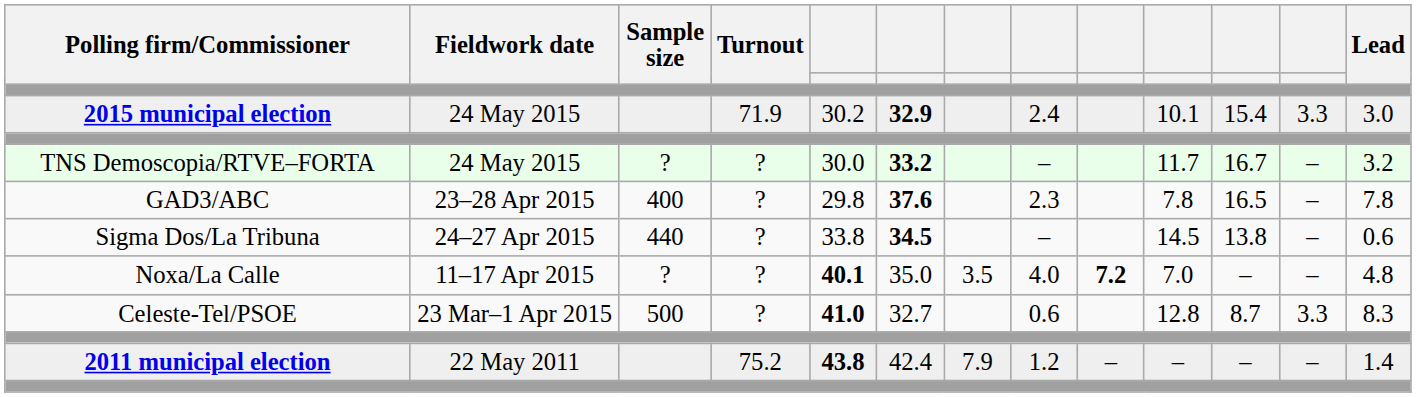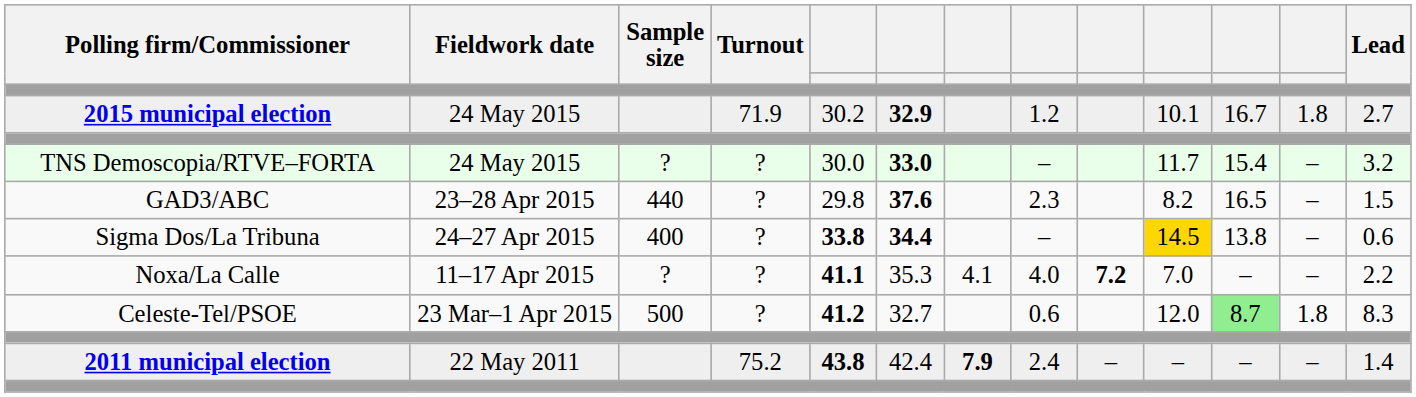(1044, 114) 2.4 -> (1044, 114) 1.2
(1245, 114) 15.4 -> (1245, 114) 16.7
(1312, 114) 3.3 -> (1312, 114) 1.8
(1378, 114) 3.0 -> (1378, 114) 2.7
(910, 163) 33.2 -> (910, 163) 33.0
(1245, 163) 16.7 -> (1245, 163) 15.4
(665, 200) 400 -> (665, 200) 440
(1178, 200) 7.8 -> (1178, 200) 8.2
(1378, 200) 7.8 -> (1378, 200) 1.5
(665, 237) 440 -> (665, 237) 400
(843, 237) normal -> (843, 237) bold
(910, 237) 34.5 -> (910, 237) 34.4
(1178, 237) no background -> (1178, 237) gold background
(843, 275) 40.1 -> (843, 275) 41.1
(910, 275) 35.0 -> (910, 275) 35.3
(977, 275) 3.5 -> (977, 275) 4.1
(1378, 275) 4.8 -> (1378, 275) 2.2
(843, 312) 41.0 -> (843, 312) 41.2
(1178, 312) 12.8 -> (1178, 312) 12.0
(1245, 312) no background -> (1245, 312) lightgreen background
(1312, 312) 3.3 -> (1312, 312) 1.8
(977, 361) normal -> (977, 361) bold
(1044, 361) 1.2 -> (1044, 361) 2.4
